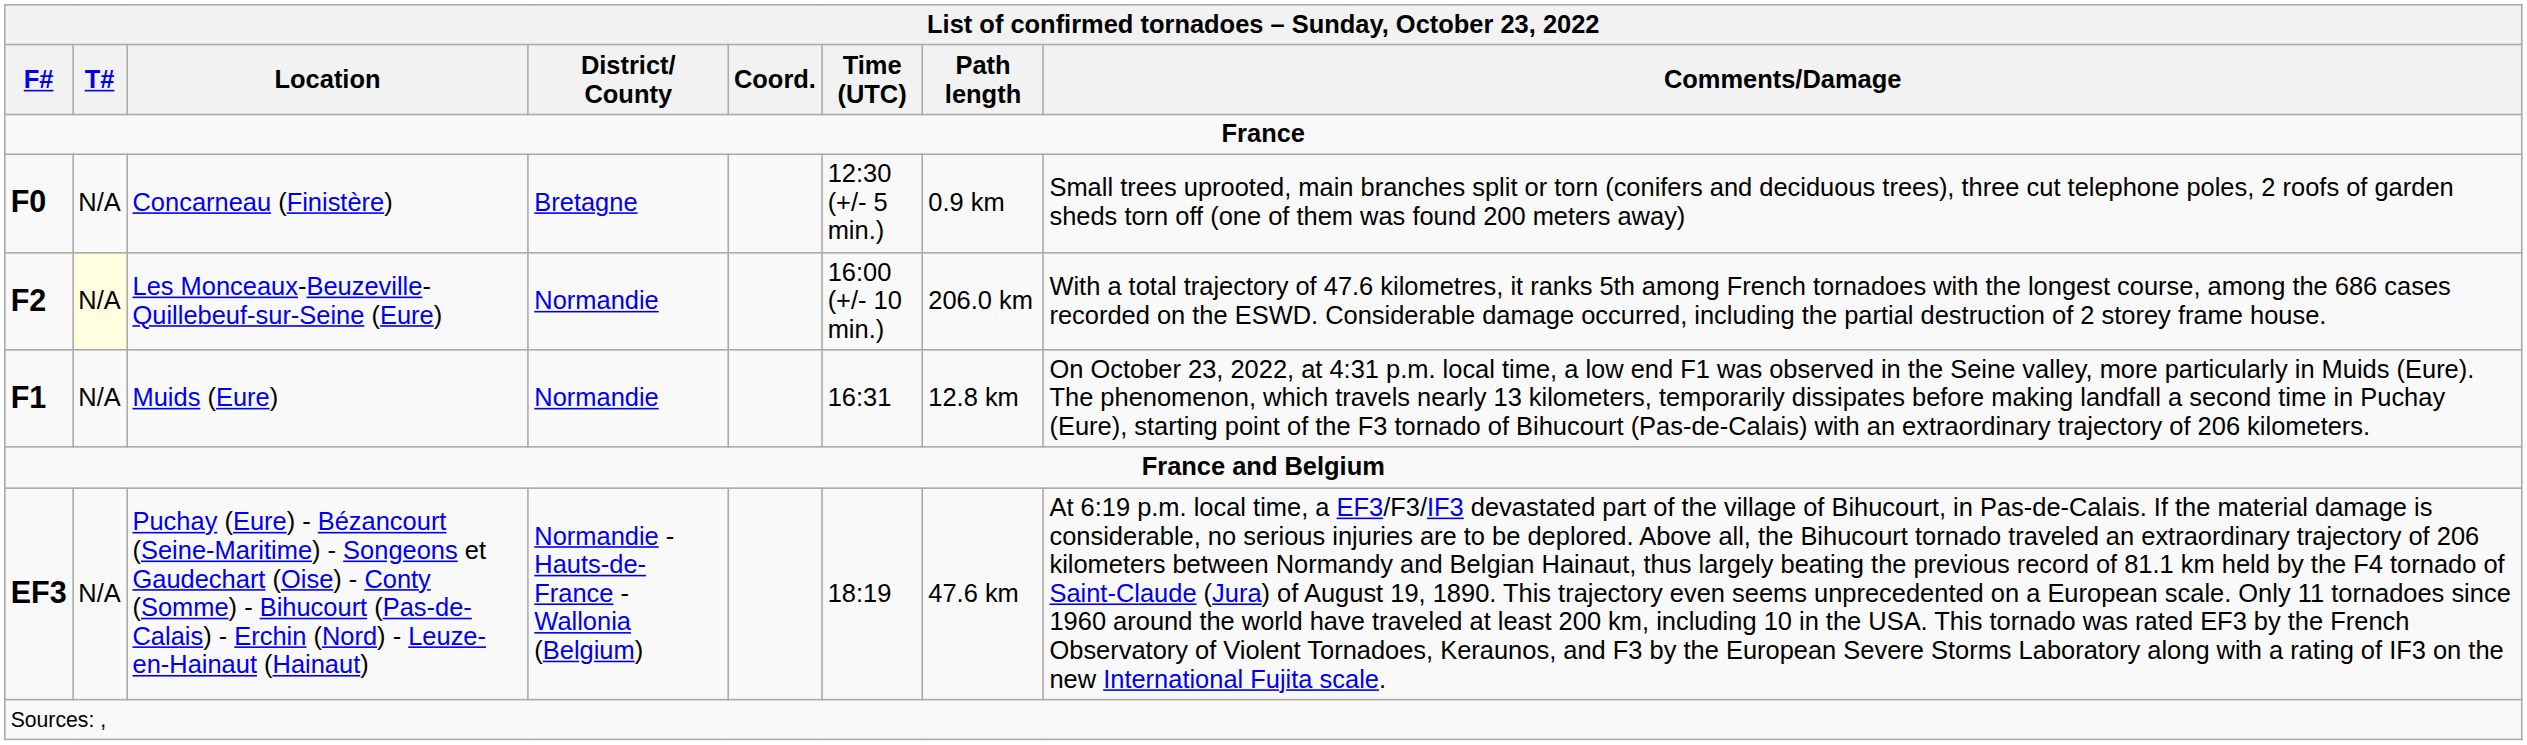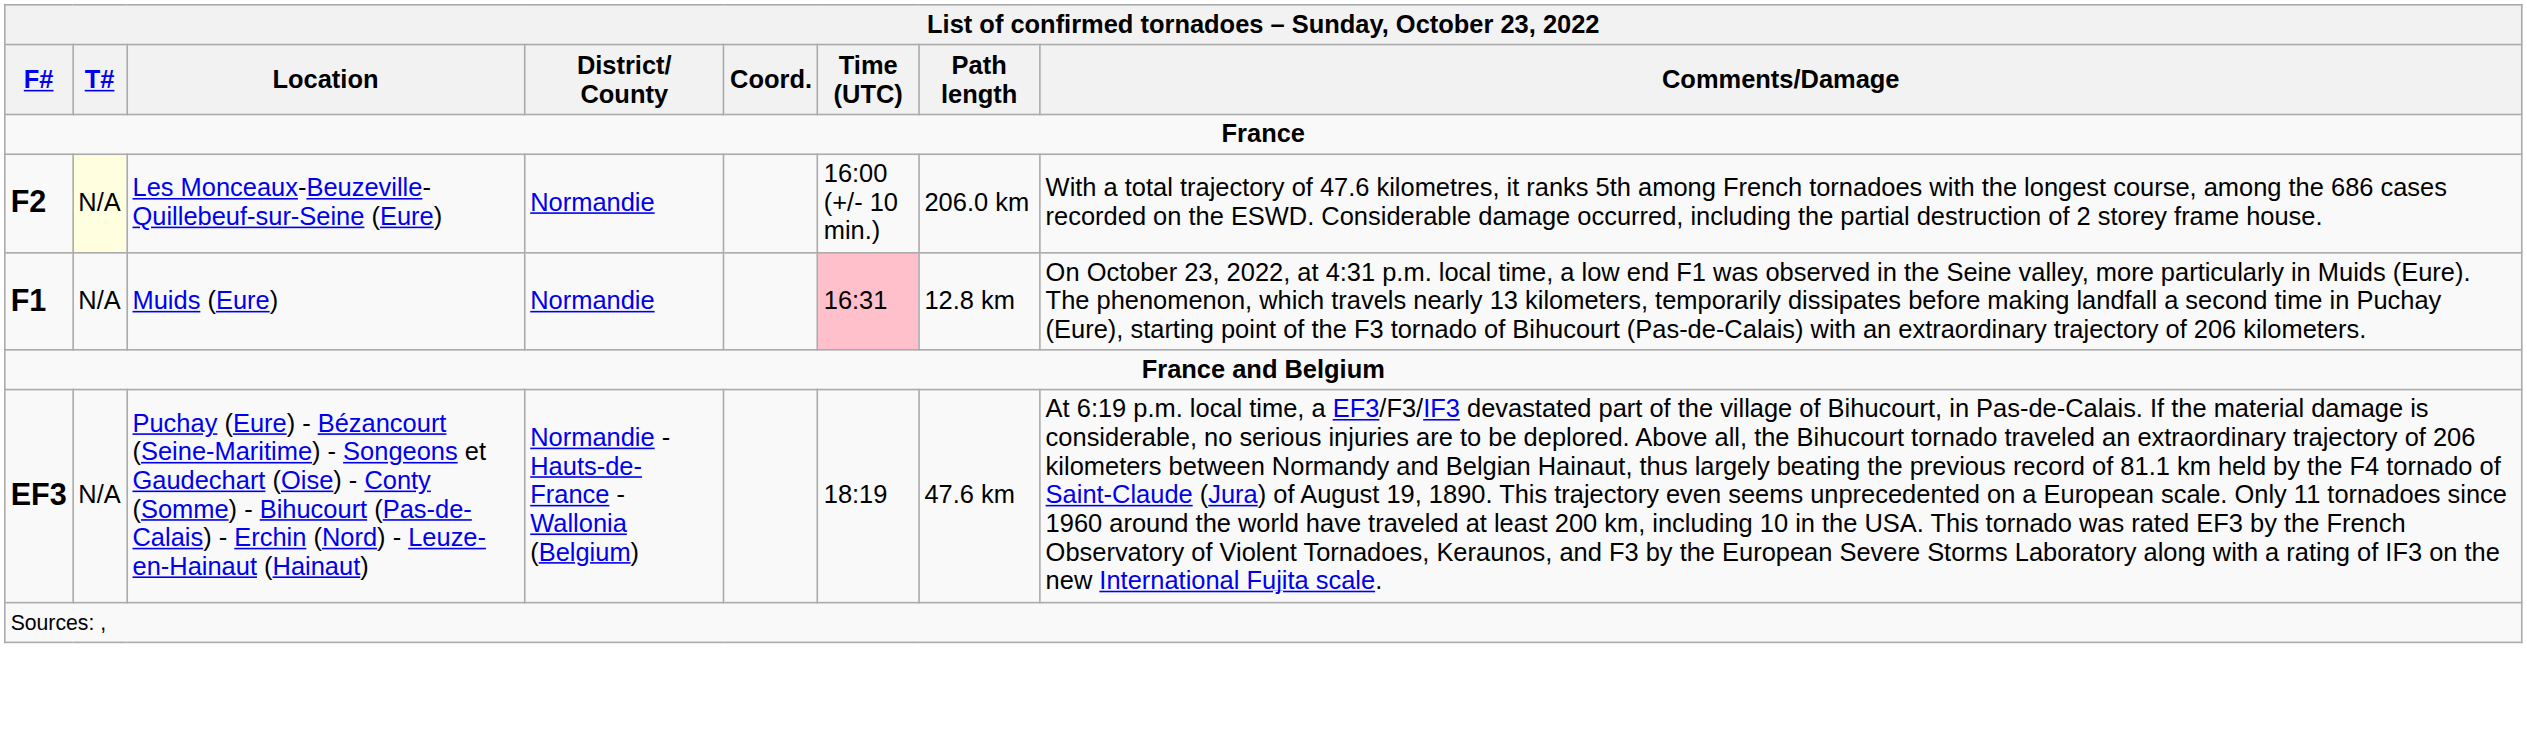- row: (28, 202)
(859, 398) no background -> (856, 300) pink background
